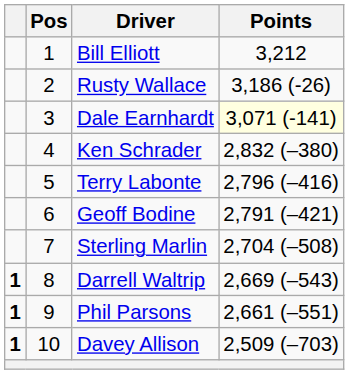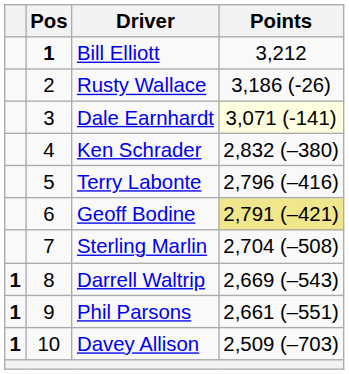(49, 53) normal -> (49, 53) bold
(281, 214) no background -> (281, 214) khaki background
